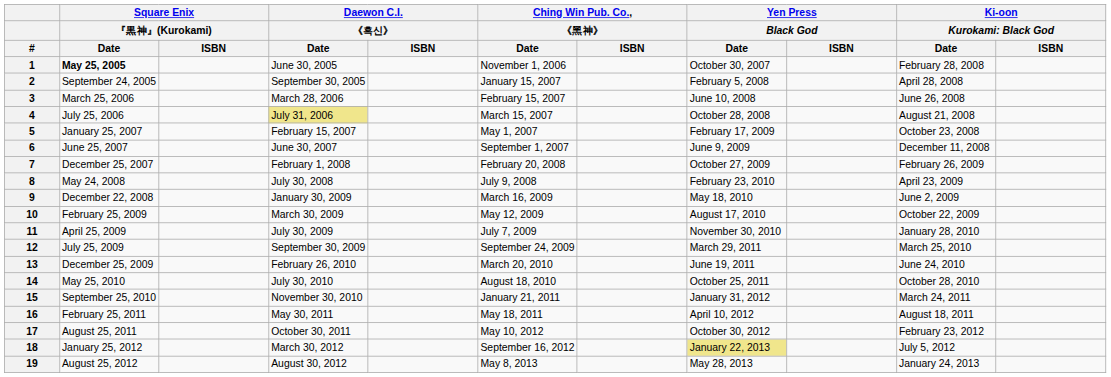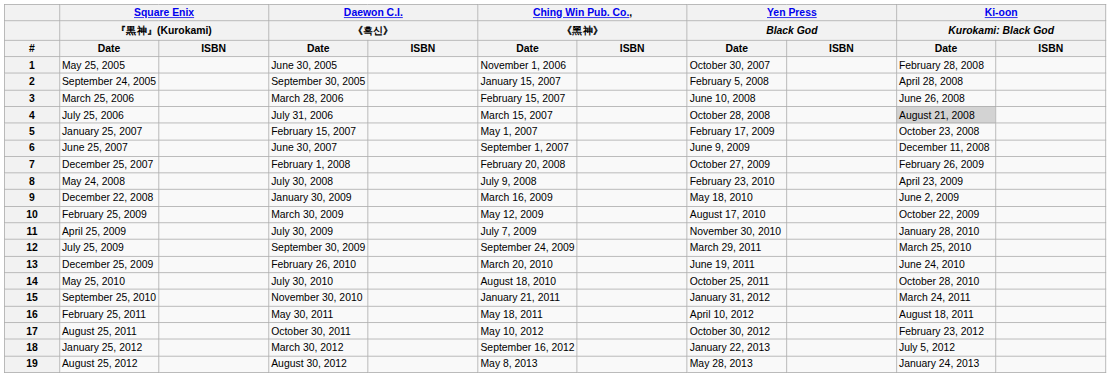(94, 65) bold -> (93, 65) normal
(302, 115) khaki background -> (302, 115) no background
(937, 115) no background -> (937, 115) lightgrey background
(730, 348) khaki background -> (730, 348) no background
